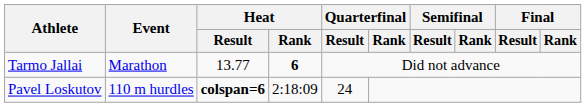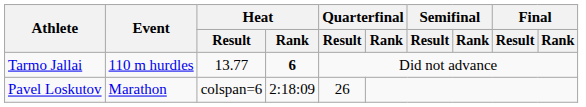(138, 65) Marathon -> (151, 65) 110 m hurdles
(151, 90) 110 m hurdles -> (138, 90) Marathon
(233, 90) bold -> (232, 90) normal
(345, 90) 24 -> (342, 90) 26
